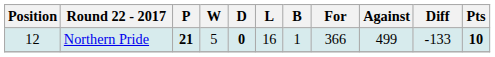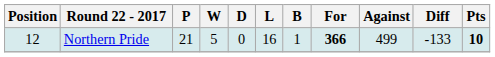(186, 39) bold -> (186, 39) normal
(242, 39) bold -> (242, 39) normal
(335, 39) normal -> (335, 39) bold
